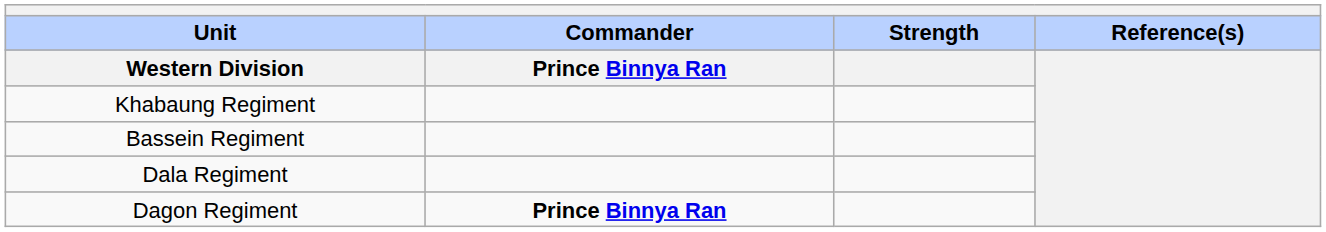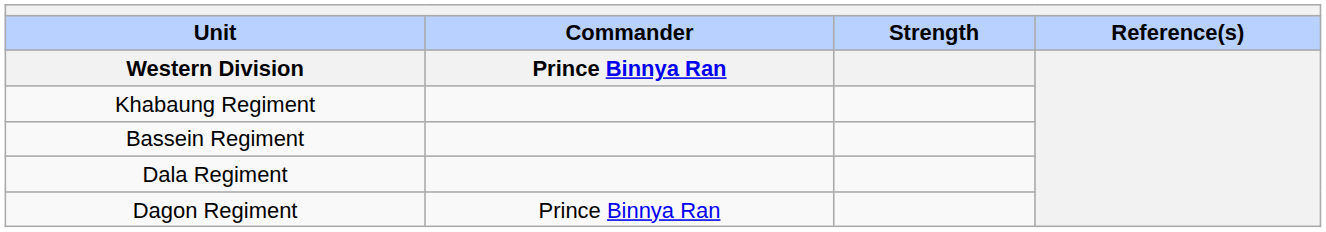(630, 209) bold -> (630, 209) normal
